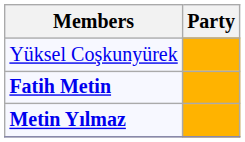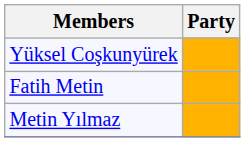(60, 87) bold -> (56, 87) normal
(68, 120) bold -> (65, 120) normal
